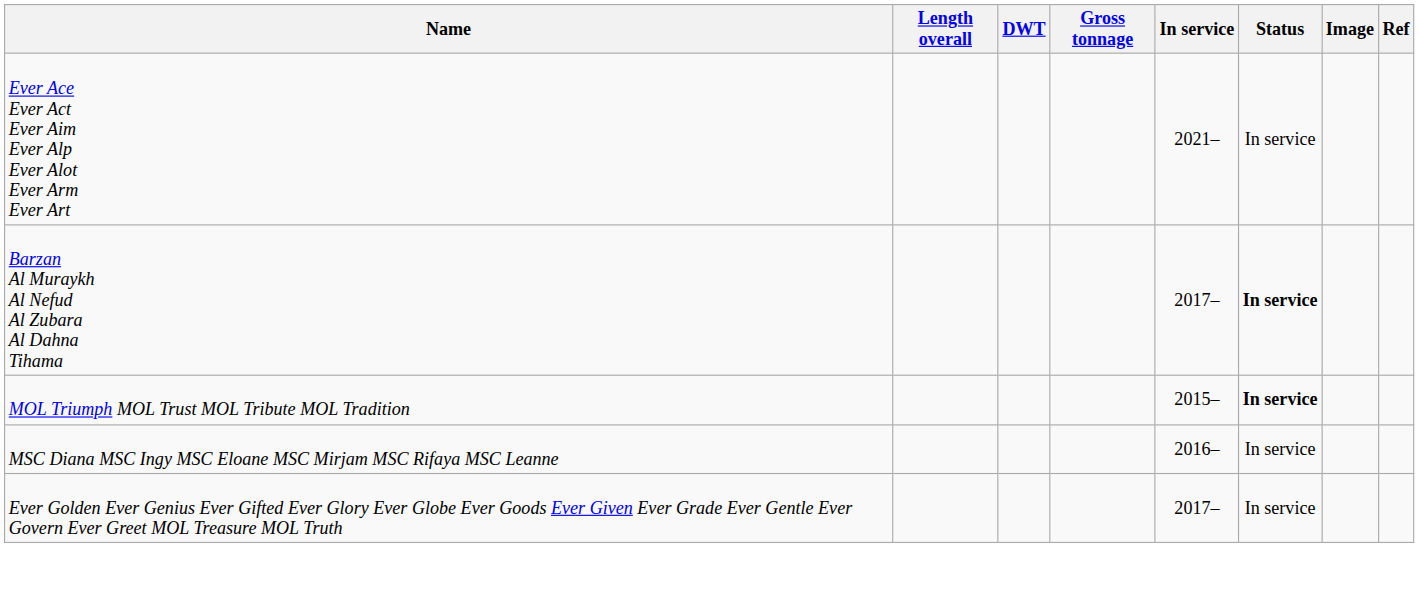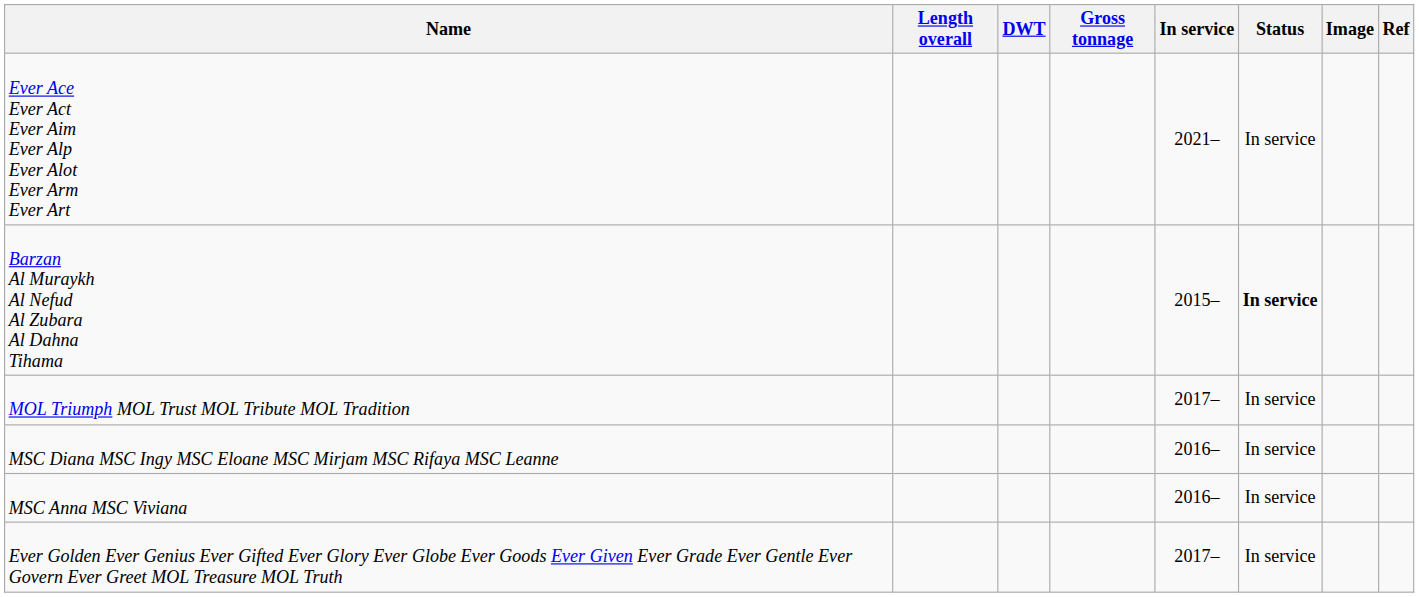(1197, 299) 2017– -> (1197, 299) 2015–
(1197, 399) 2015– -> (1197, 399) 2017–
(1280, 399) bold -> (1280, 399) normal
+ row: (98, 507)
